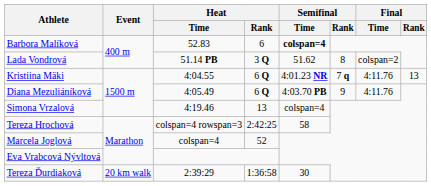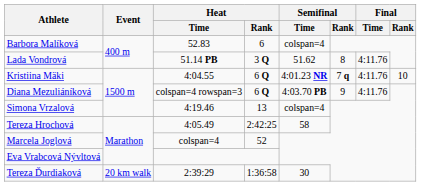(304, 44) bold -> (304, 44) normal
(378, 60) colspan=2 -> (373, 60) 4:11.76
(414, 76) 13 -> (403, 76) 10
(199, 92) 4:05.49 -> (199, 92) colspan=4 rowspan=3
(199, 125) colspan=4 rowspan=3 -> (199, 125) 4:05.49
